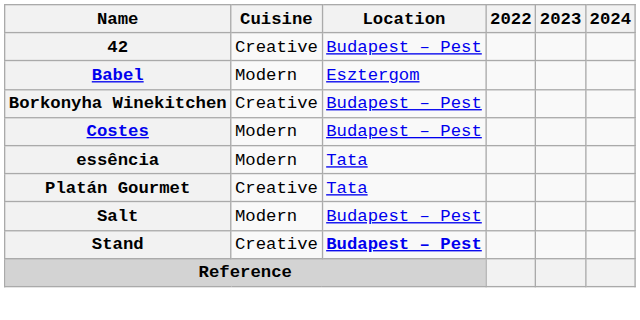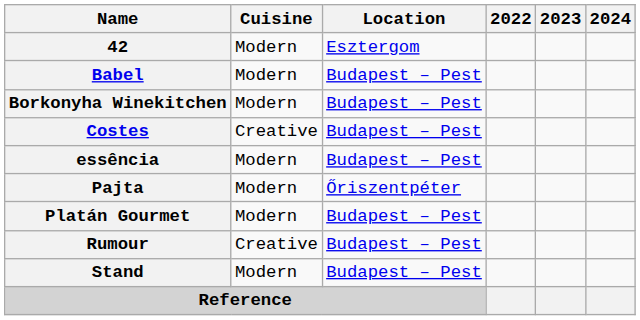(276, 47) Creative -> (266, 47) Modern
(404, 47) Budapest – Pest -> (373, 47) Esztergom
(373, 75) Esztergom -> (404, 75) Budapest – Pest
(276, 103) Creative -> (266, 103) Modern
(266, 131) Modern -> (276, 131) Creative
(347, 160) Tata -> (404, 160) Budapest – Pest
+ row: (118, 188)
(276, 188) Creative -> (266, 216) Modern
(347, 188) Tata -> (404, 216) Budapest – Pest
+ row: (118, 244)
- row: (118, 216)
(276, 244) Creative -> (266, 272) Modern
(404, 244) bold -> (404, 272) normal
